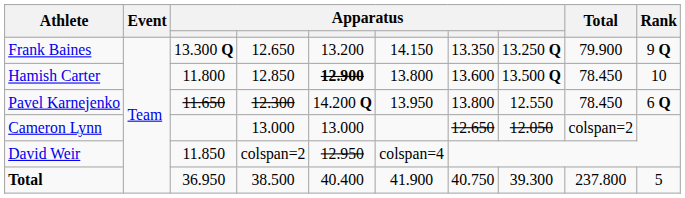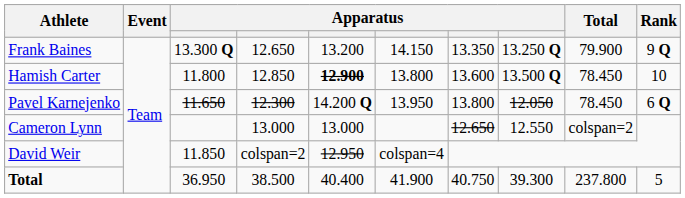(531, 102) 12.550 -> (531, 102) 12.050
(531, 128) 12.050 -> (531, 128) 12.550
